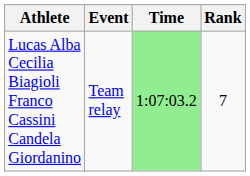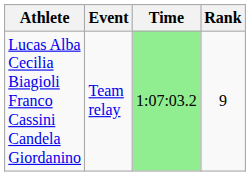(223, 101) 7 -> (223, 101) 9
